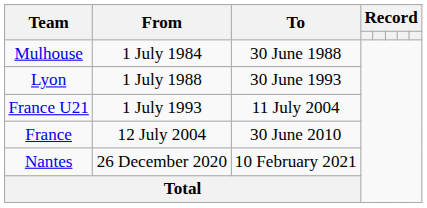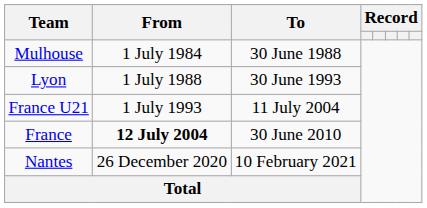(162, 134) normal -> (162, 134) bold
